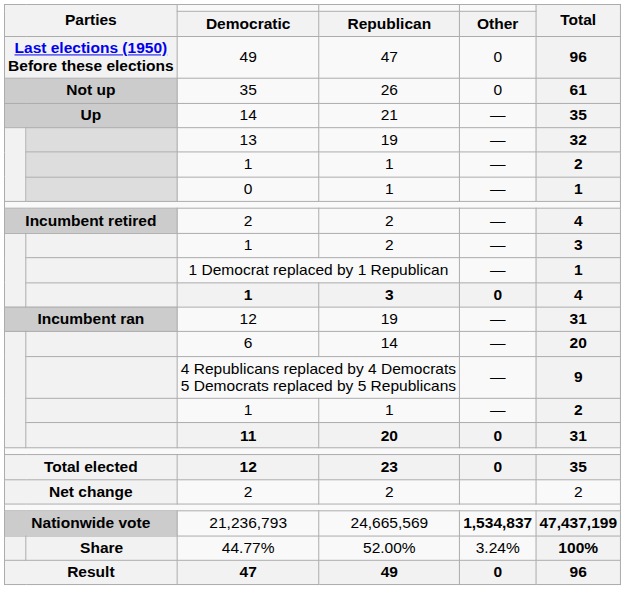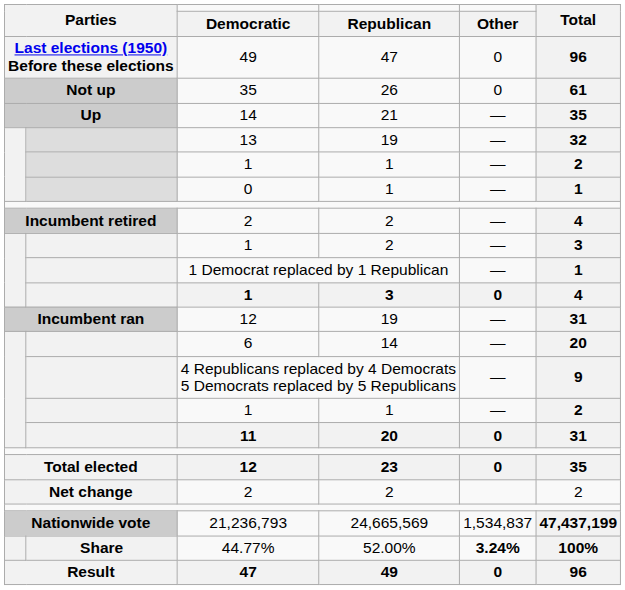(498, 523) bold -> (498, 523) normal
(498, 548) normal -> (498, 548) bold
